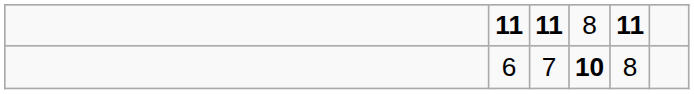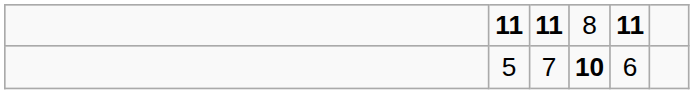(509, 66) 6 -> (509, 66) 5
(630, 66) 8 -> (630, 66) 6
